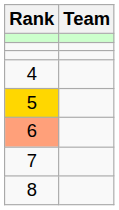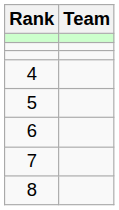(32, 102) gold background -> (32, 102) no background
(32, 132) lightsalmon background -> (32, 132) no background
